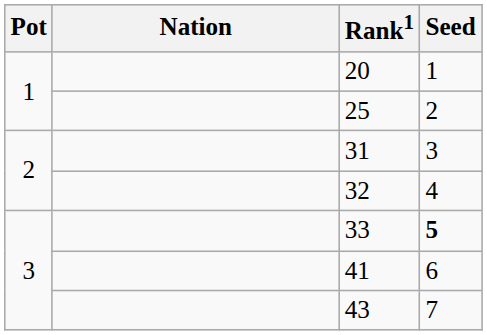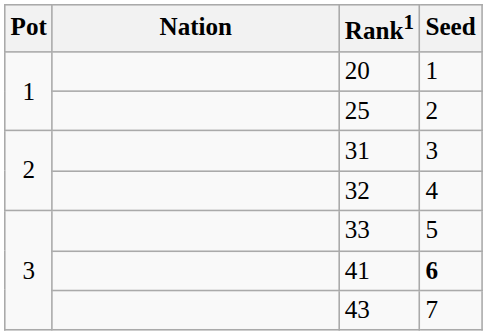(432, 230) bold -> (432, 230) normal
(432, 270) normal -> (432, 270) bold
